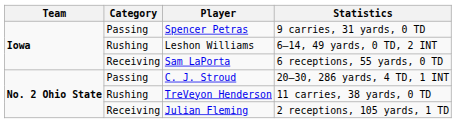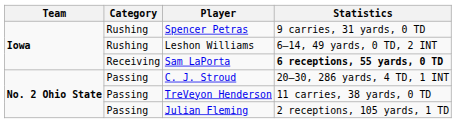(127, 29) Passing -> (127, 29) Rushing
(360, 62) normal -> (360, 62) bold
(127, 94) Rushing -> (127, 94) Passing
(133, 110) Receiving -> (127, 110) Passing
